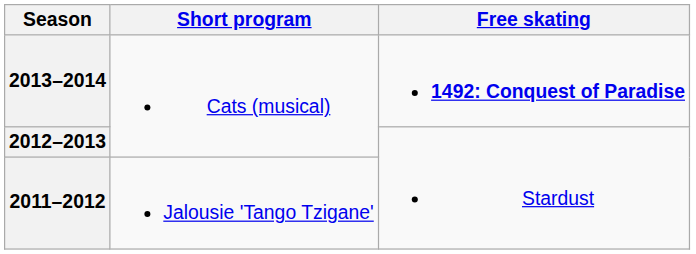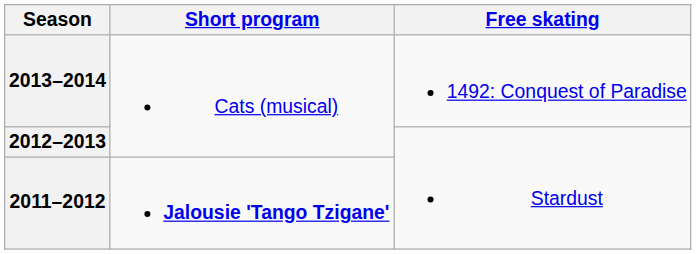(534, 92) bold -> (543, 92) normal
(244, 214) normal -> (252, 214) bold
